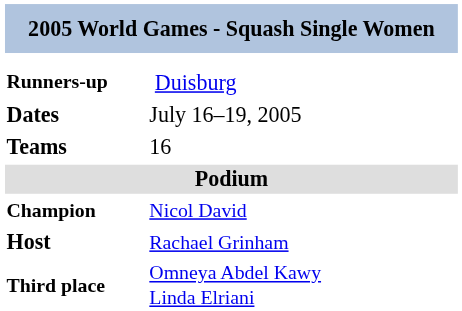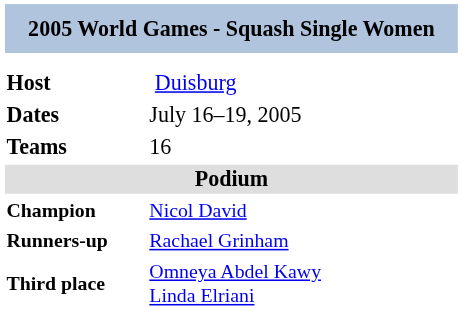(57, 81) Runners-up -> (29, 82) Host
(29, 241) Host -> (57, 240) Runners-up
